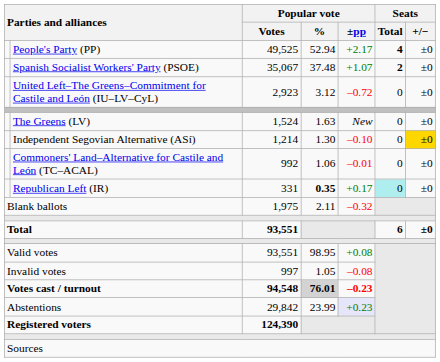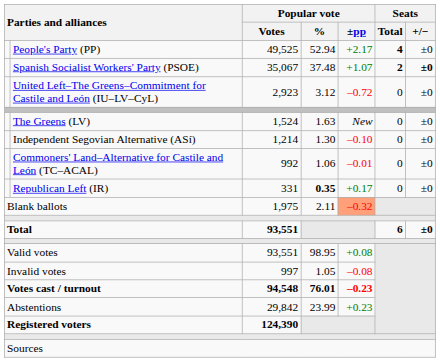(427, 67) normal -> (427, 67) bold
(427, 139) gold background -> (427, 139) no background
(400, 188) paleturquoise background -> (400, 188) no background
(360, 206) no background -> (360, 206) lightsalmon background
(323, 288) lightgrey background -> (323, 288) no background
(359, 307) lavender background -> (359, 307) no background
